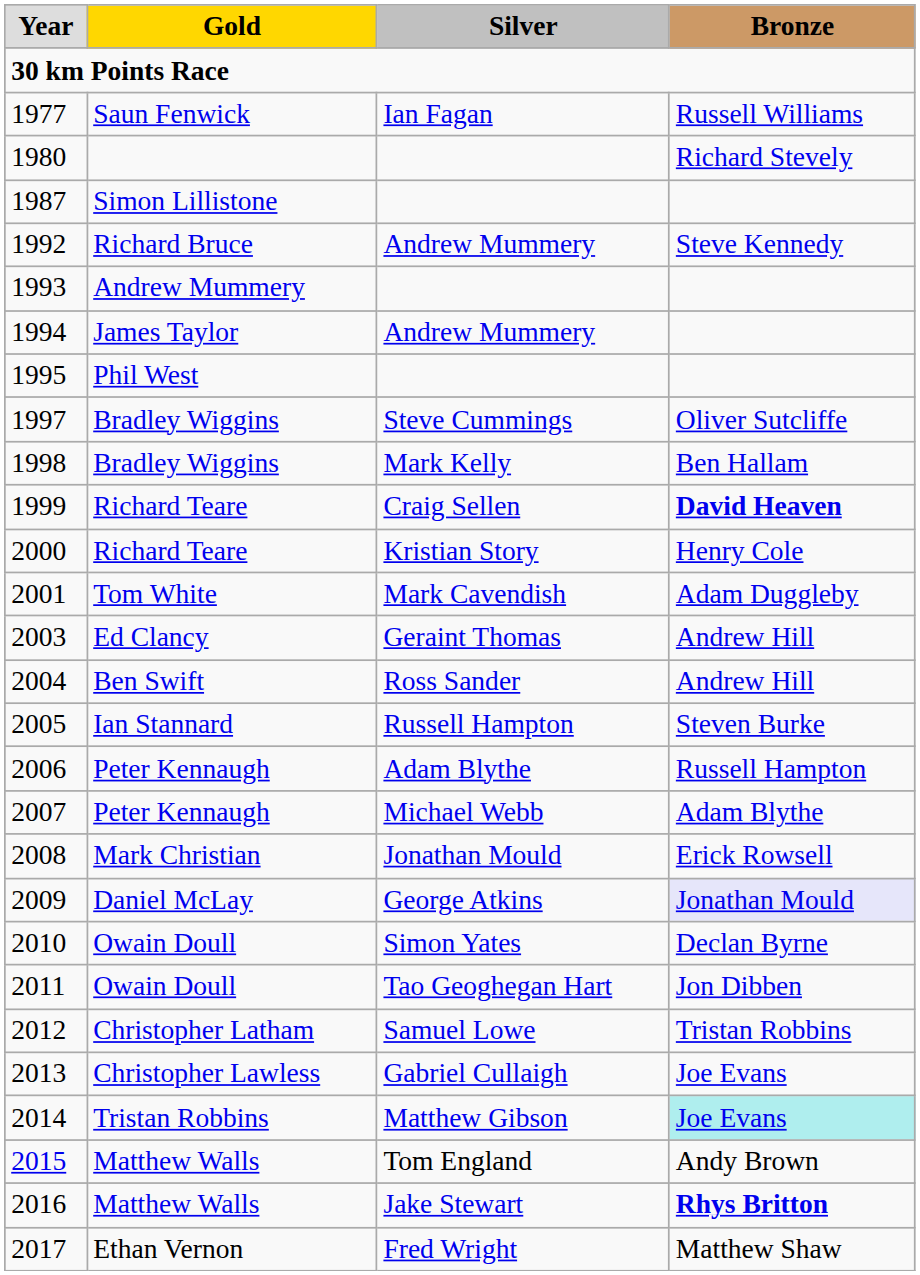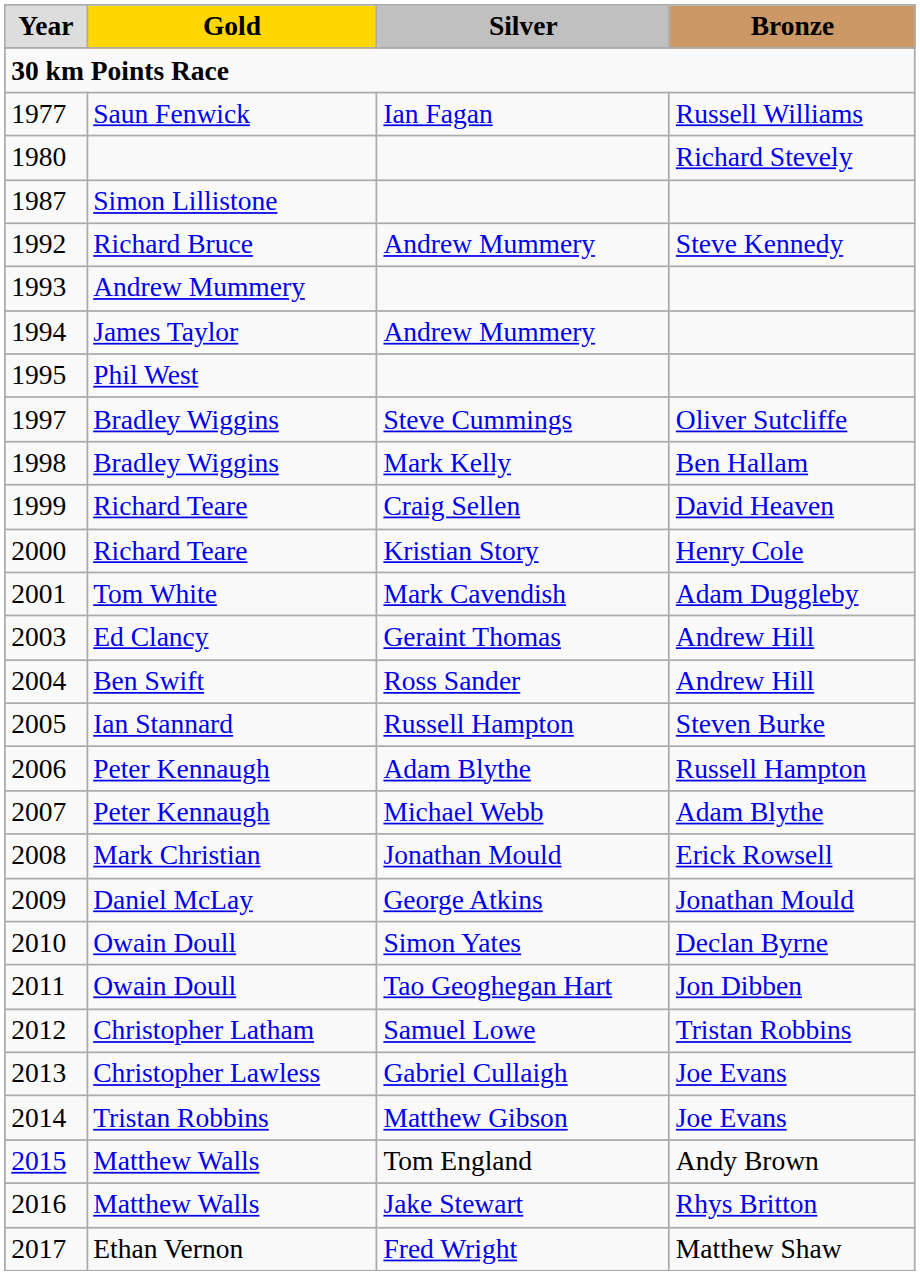(759, 506) bold -> (755, 506) normal
(765, 899) lavender background -> (765, 899) no background
(731, 1117) paleturquoise background -> (731, 1117) no background
(752, 1204) bold -> (747, 1204) normal
